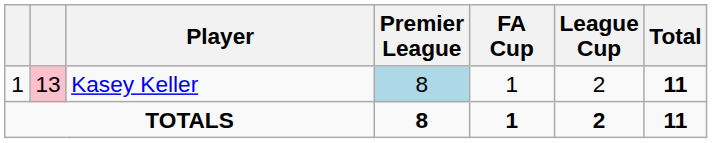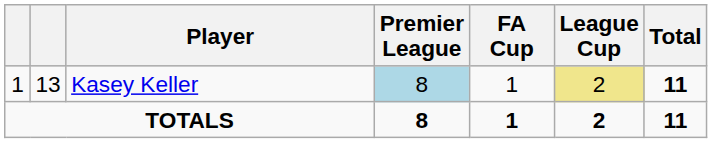(48, 84) pink background -> (48, 84) no background
(599, 84) no background -> (599, 84) khaki background
